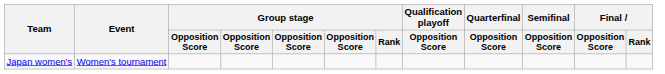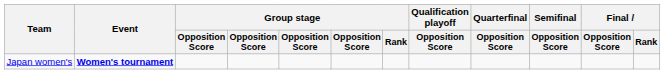(122, 62) normal -> (125, 62) bold
